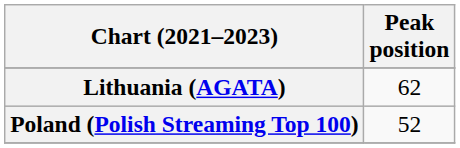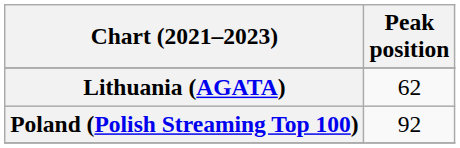(409, 124) 52 -> (409, 124) 92
